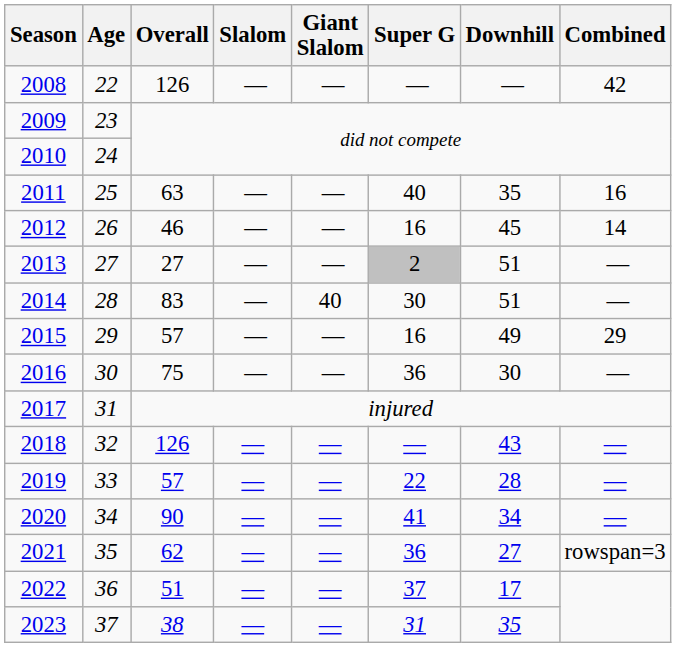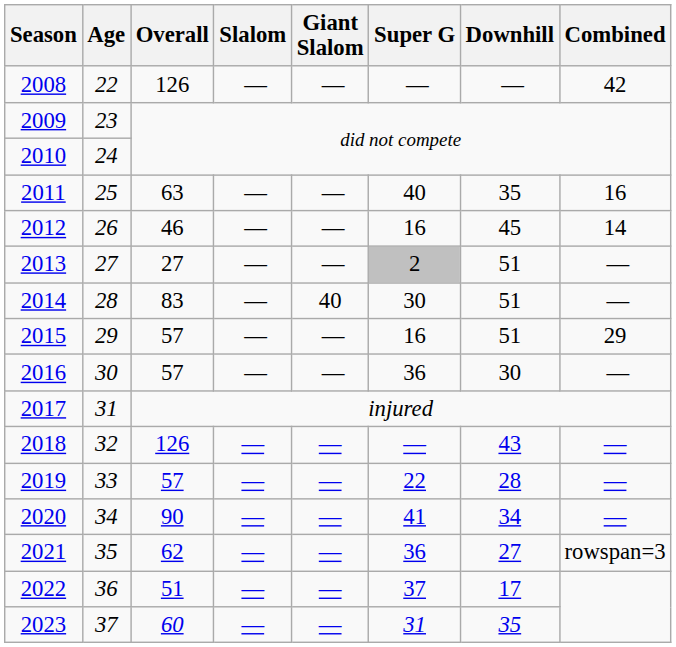(510, 336) 49 -> (510, 336) 51
(172, 372) 75 -> (172, 372) 57
(172, 624) 38 -> (172, 624) 60
